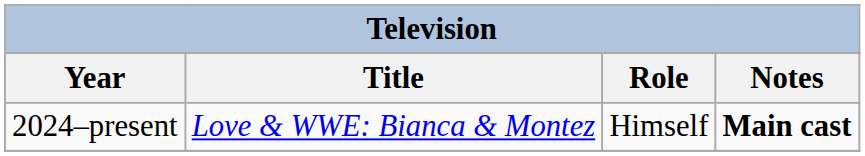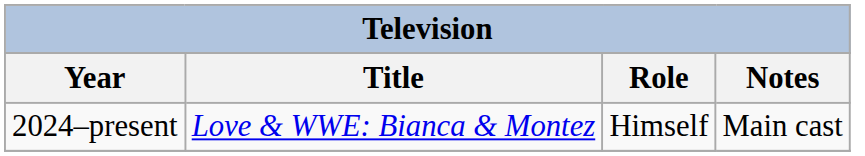(787, 126) bold -> (783, 126) normal
